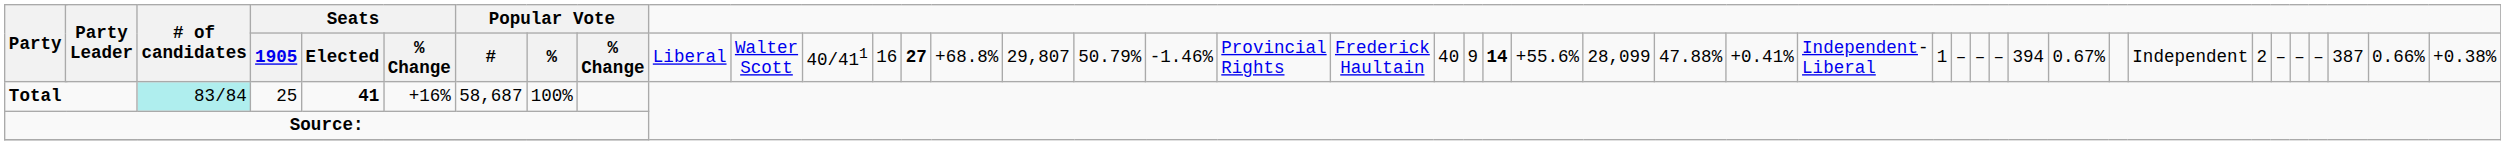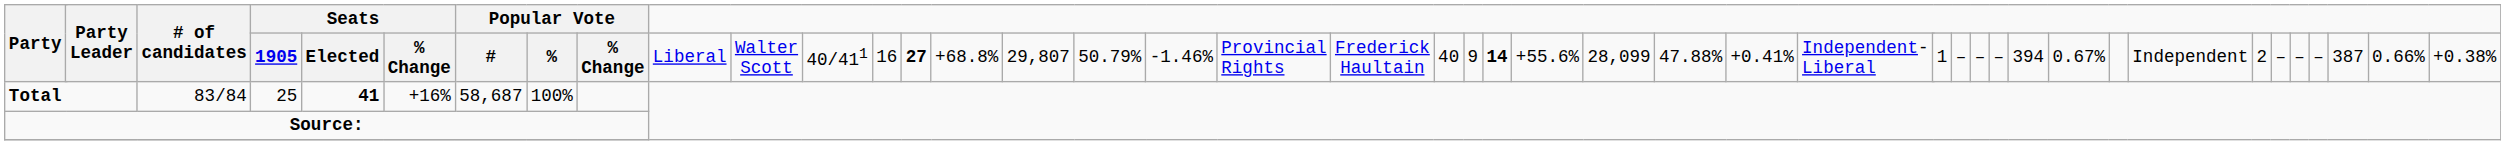(220, 96) paleturquoise background -> (220, 96) no background
